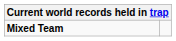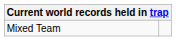(35, 28) bold -> (34, 28) normal
